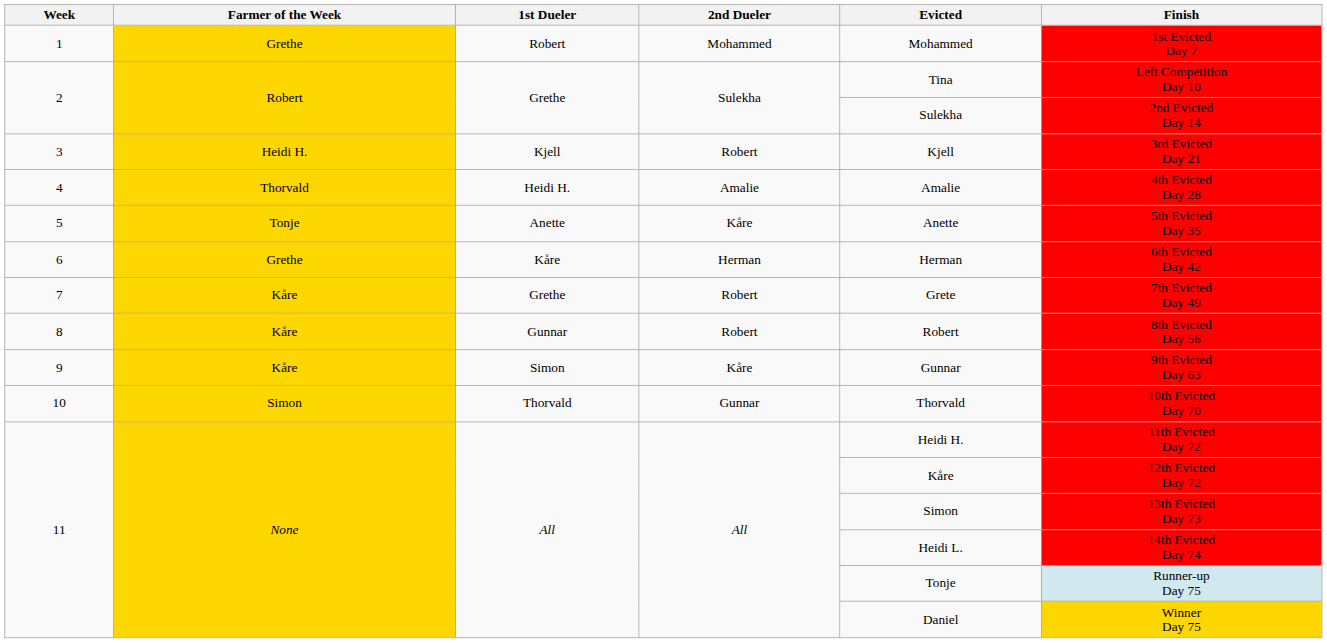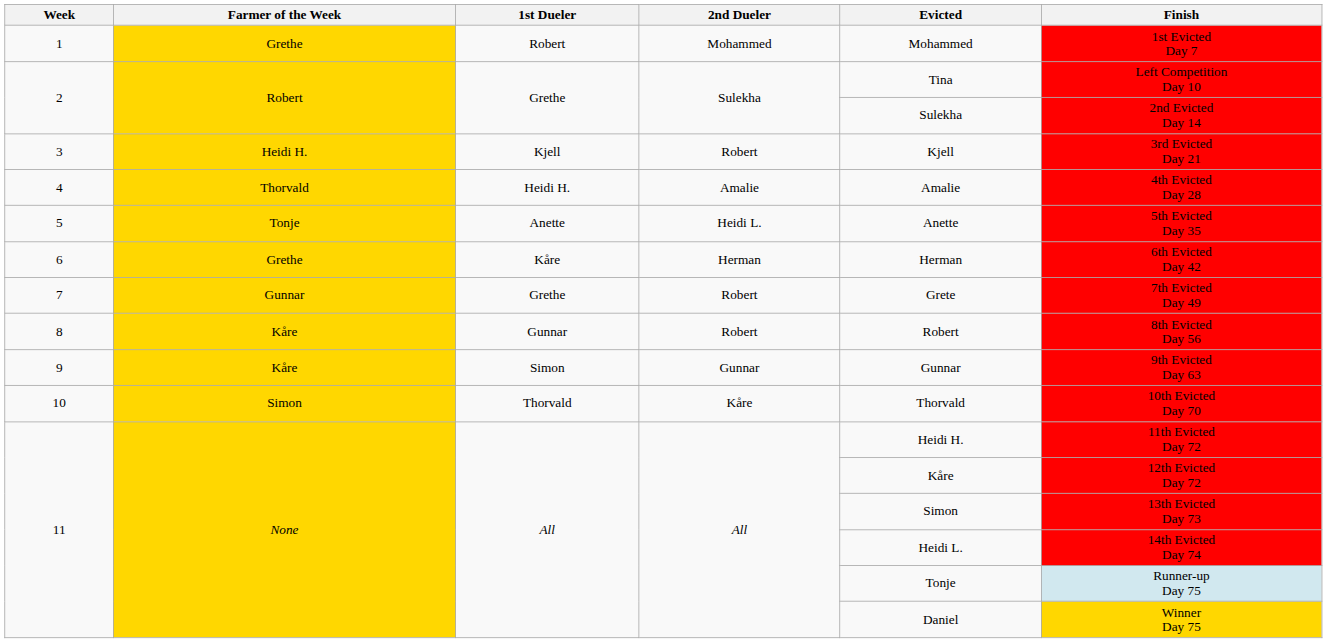(739, 223) Kåre -> (739, 223) Heidi L.
(284, 295) Kåre -> (284, 295) Gunnar
(739, 367) Kåre -> (739, 367) Gunnar
(739, 403) Gunnar -> (739, 403) Kåre
